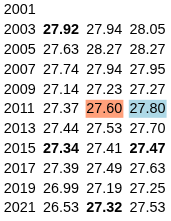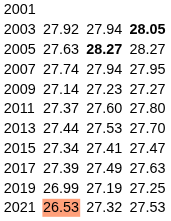(61, 29) bold -> (61, 29) normal
(147, 29) normal -> (147, 29) bold
(104, 49) normal -> (104, 49) bold
(104, 108) lightsalmon background -> (104, 108) no background
(147, 108) lightblue background -> (147, 108) no background
(61, 148) bold -> (61, 148) normal
(147, 148) bold -> (147, 148) normal
(61, 207) no background -> (61, 207) lightsalmon background
(104, 207) bold -> (104, 207) normal
